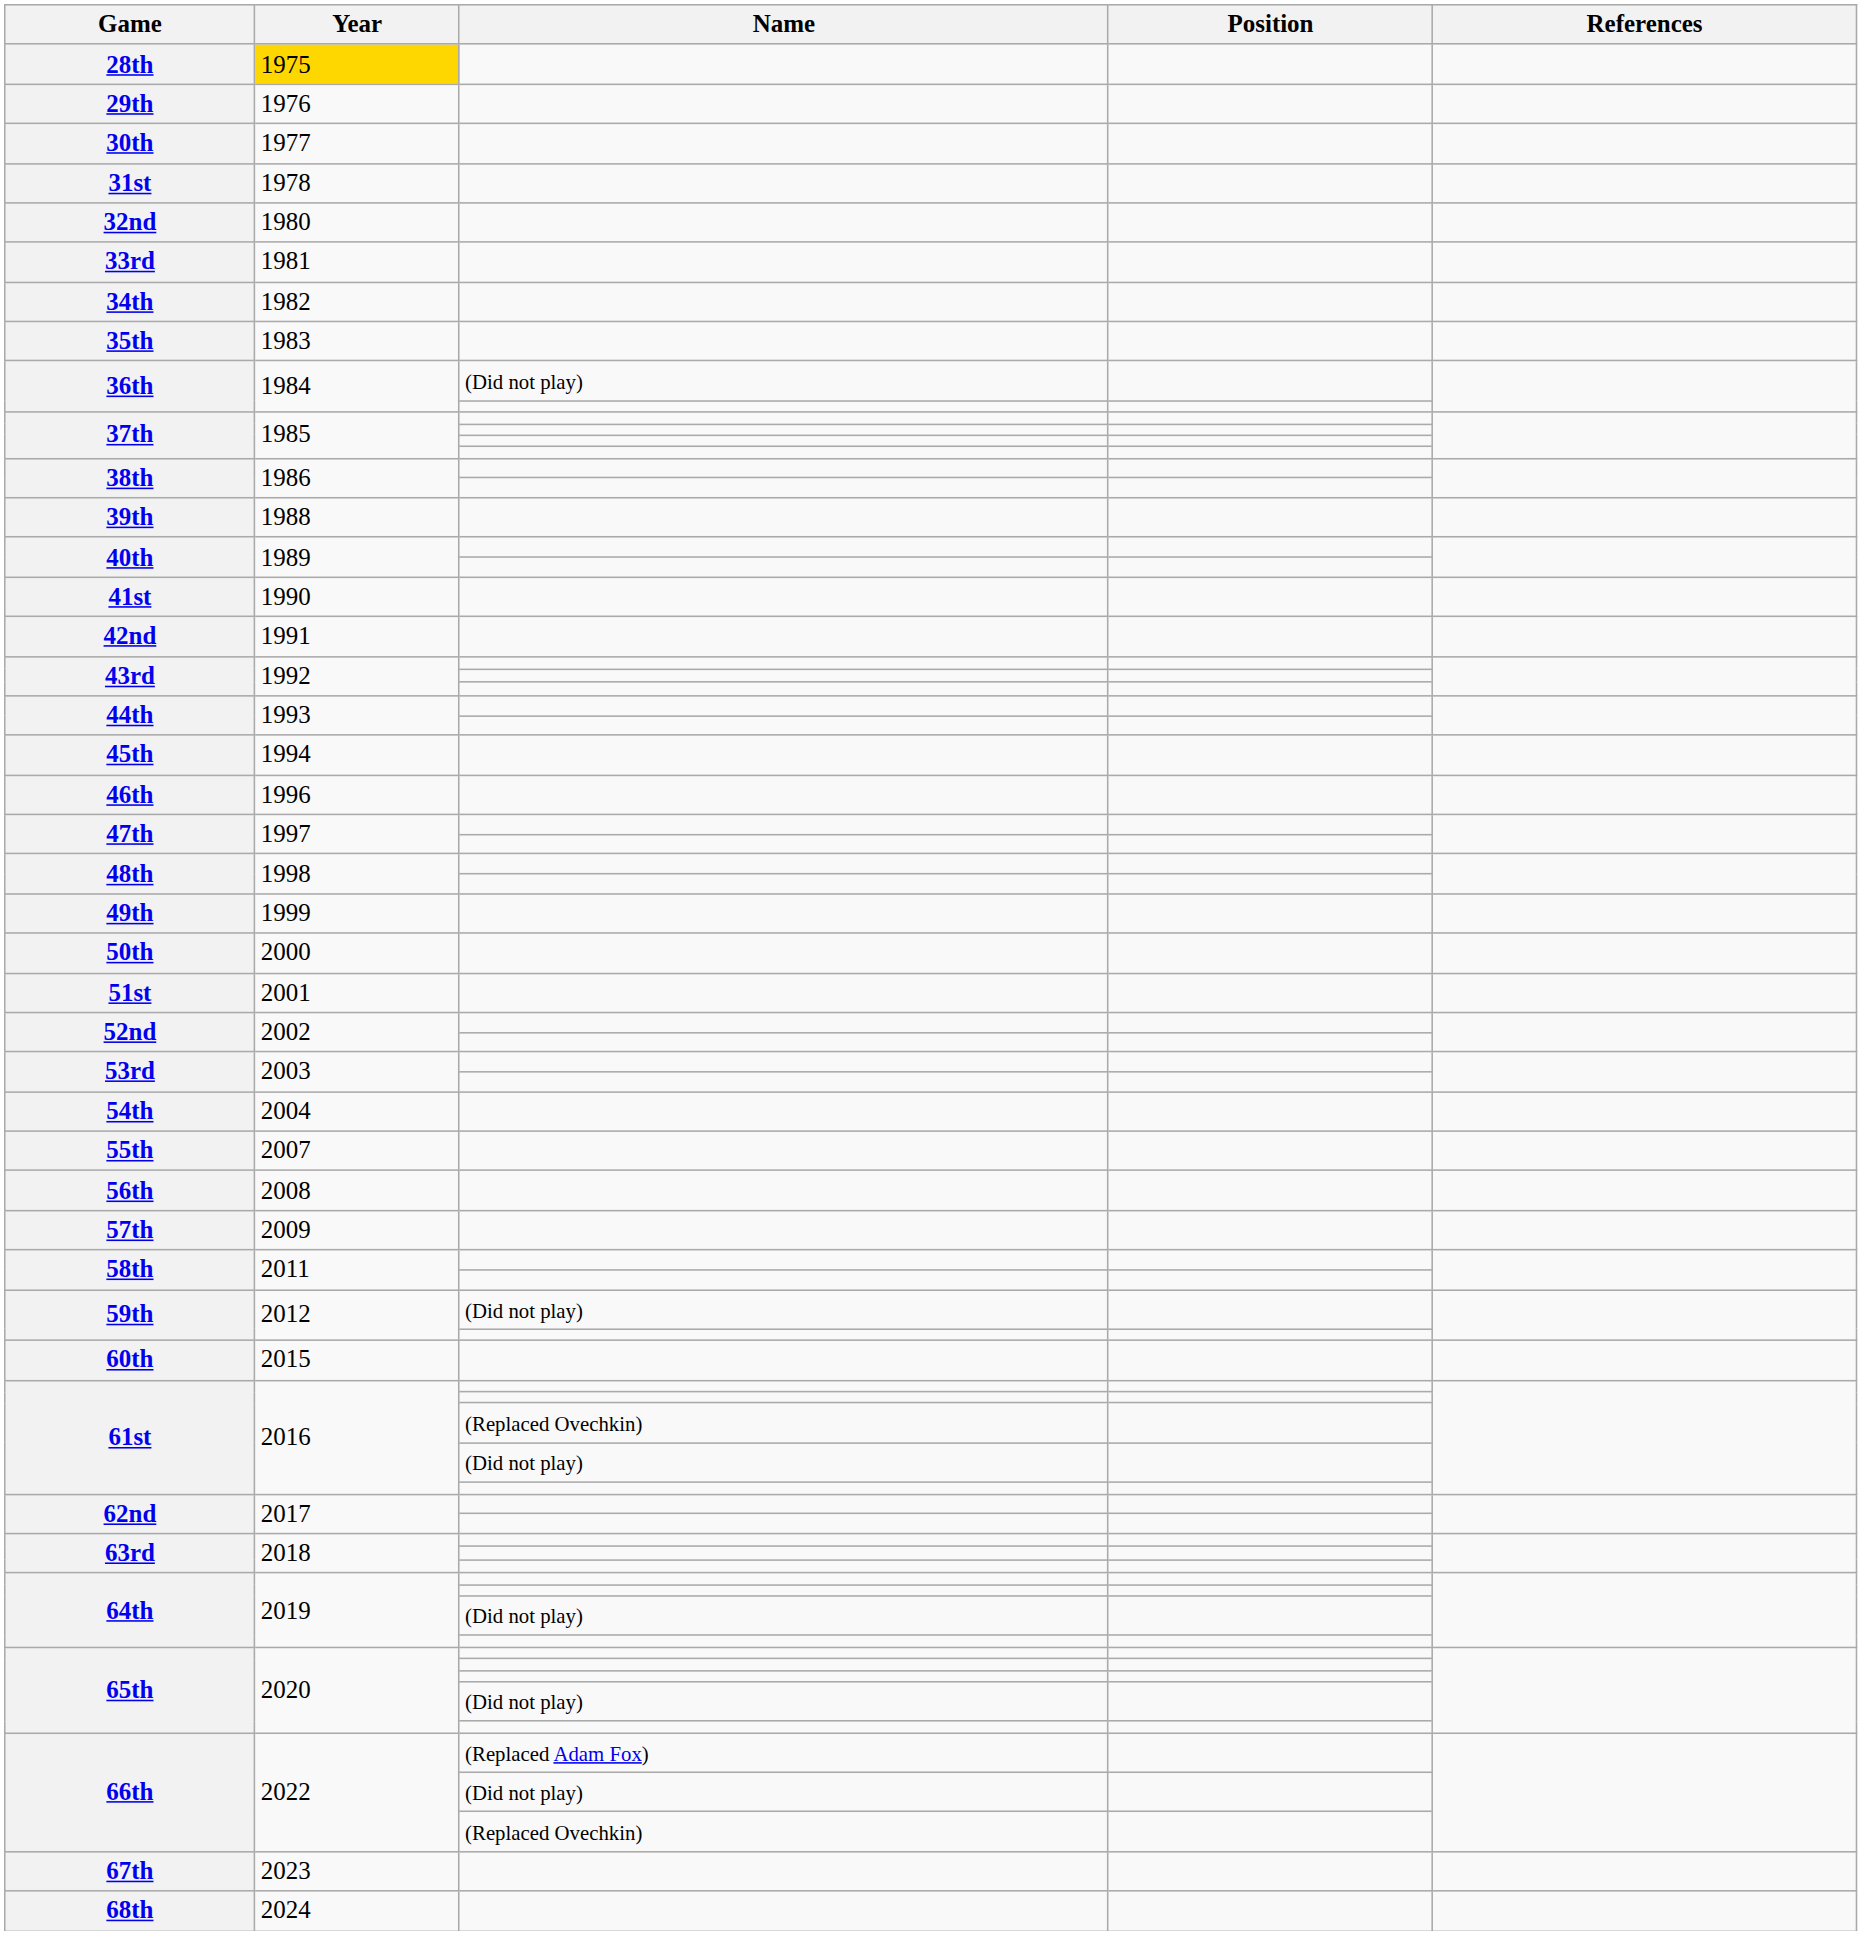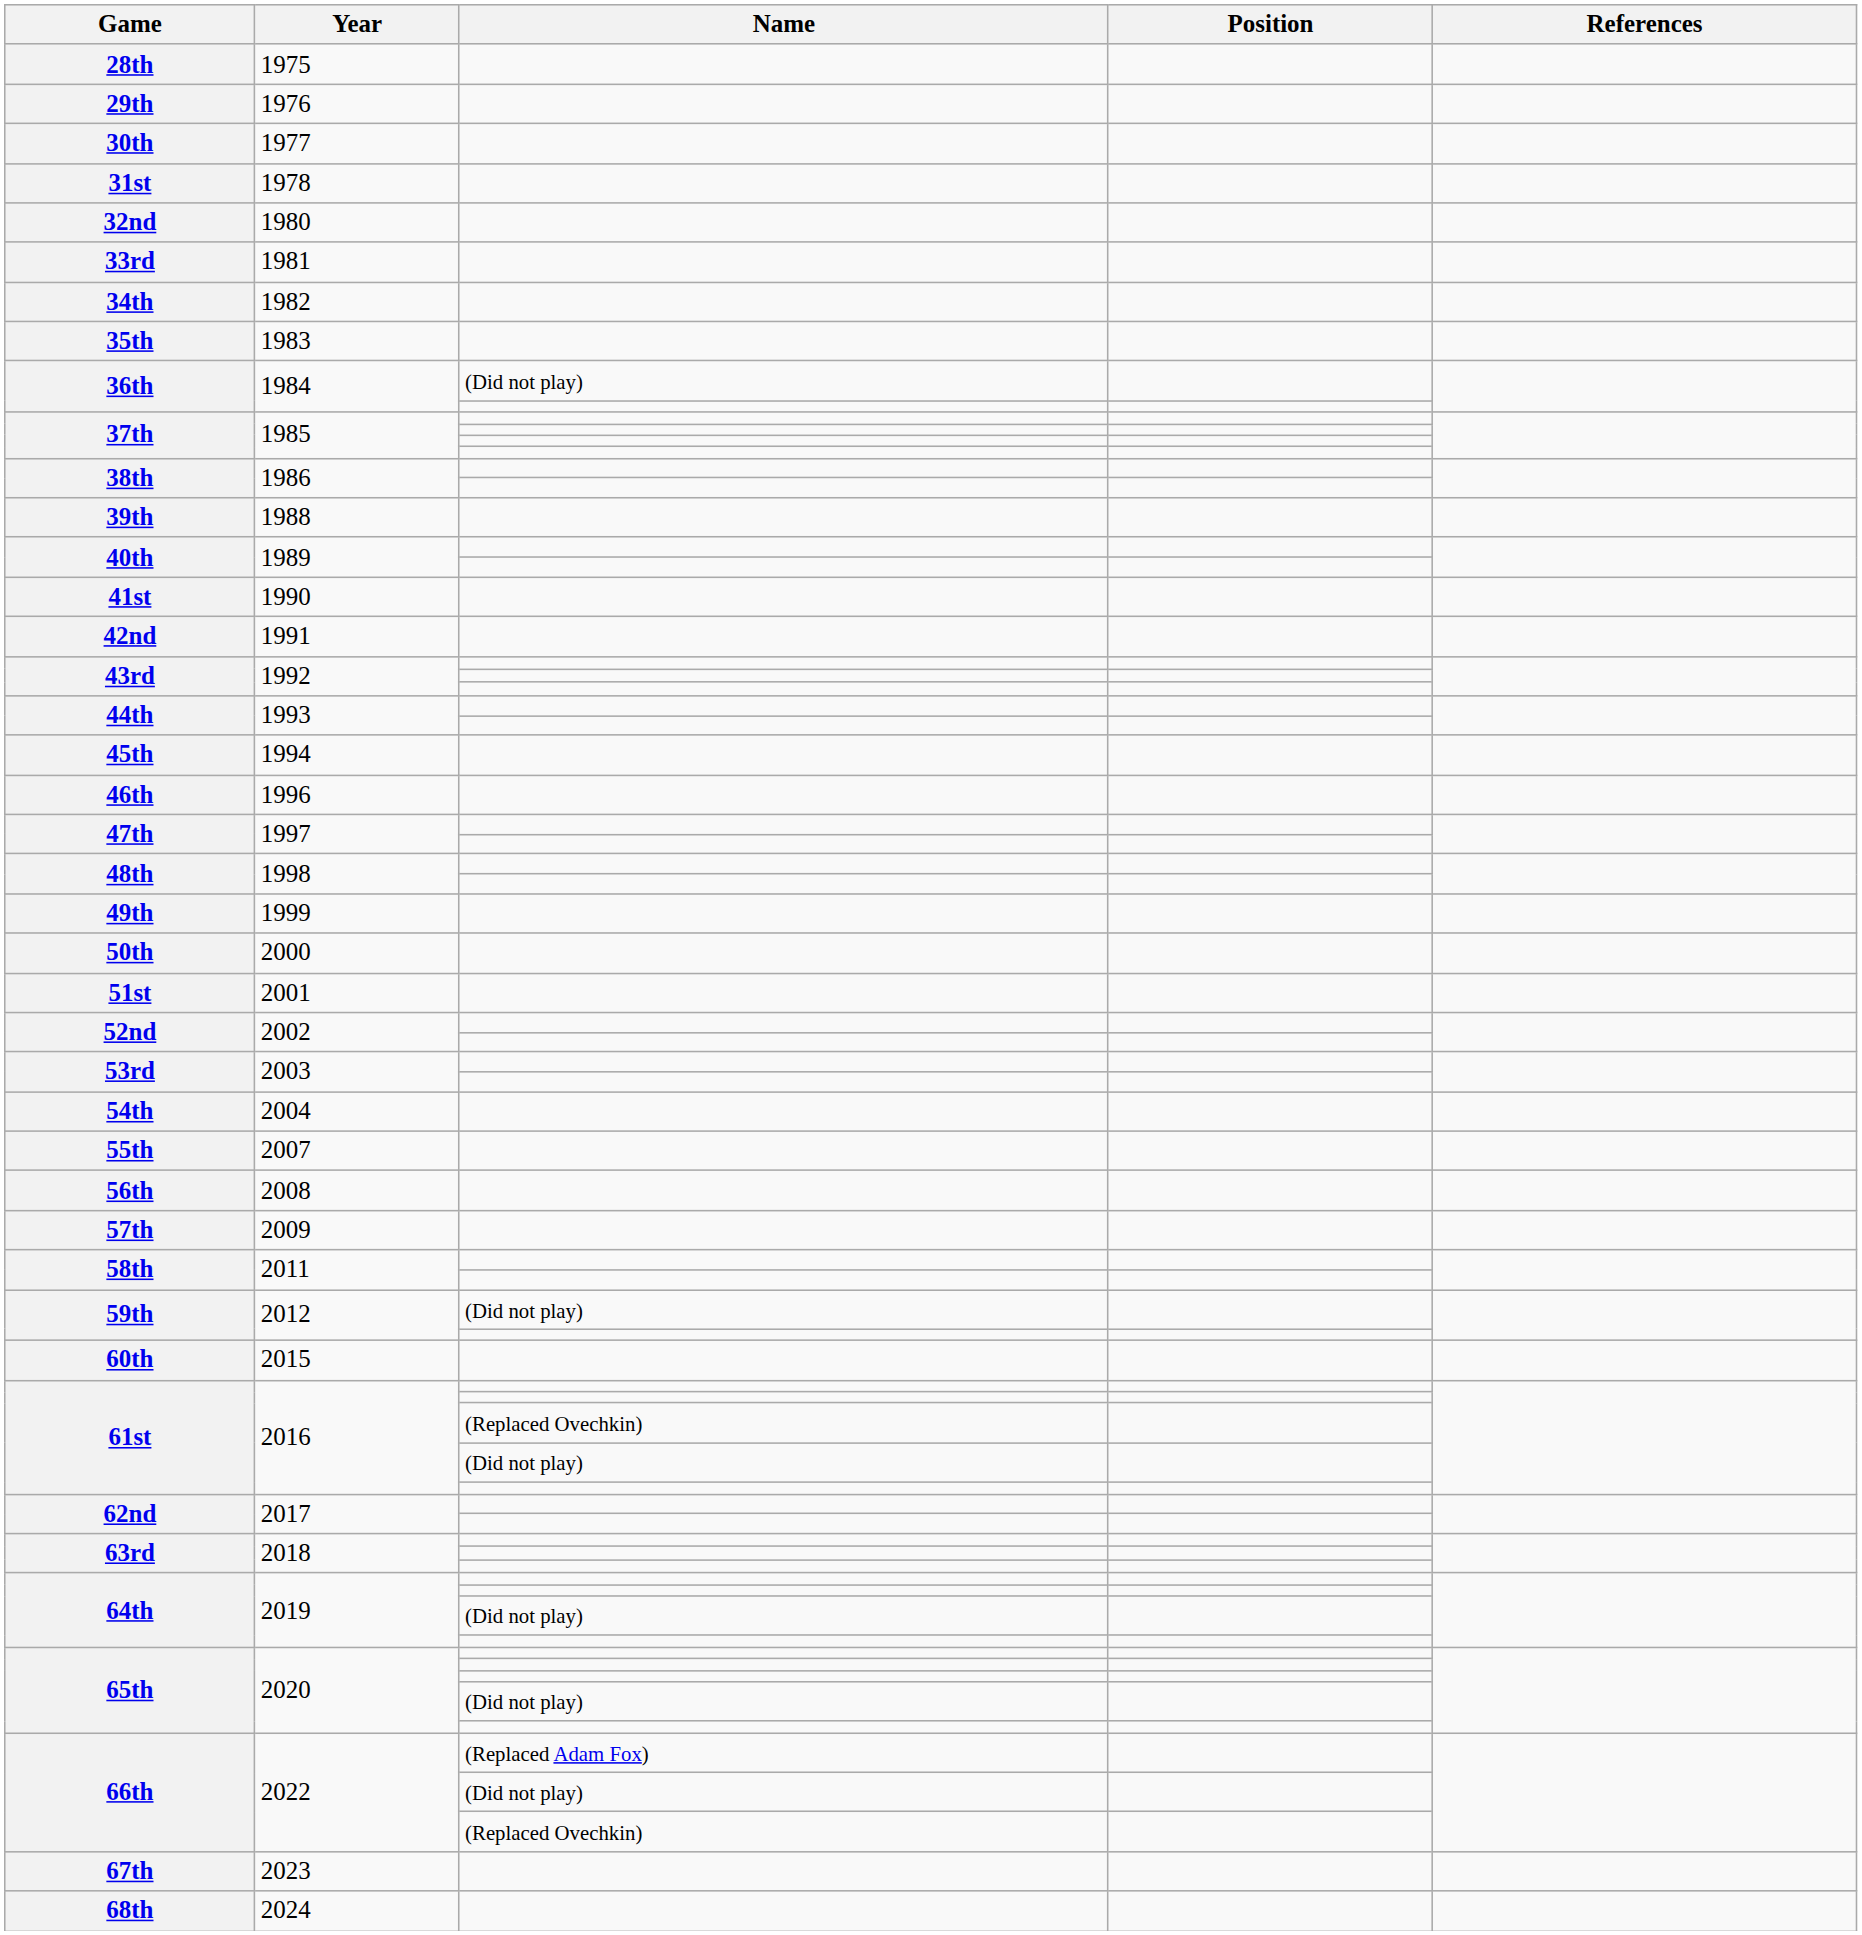(286, 63) gold background -> (286, 63) no background
